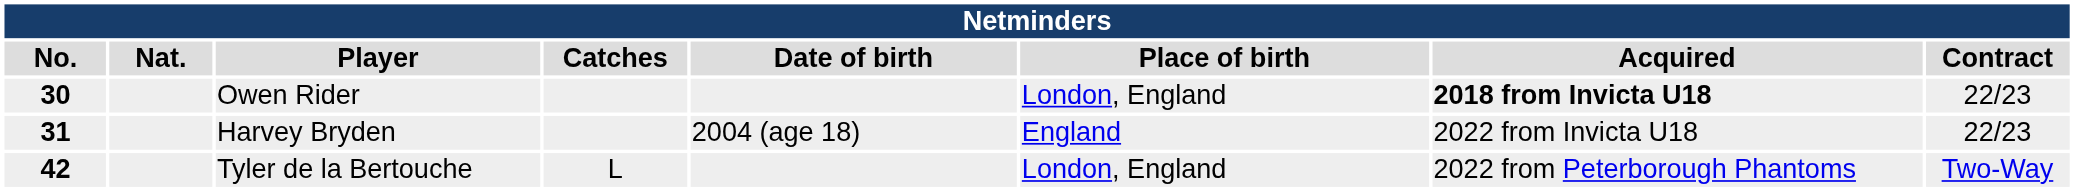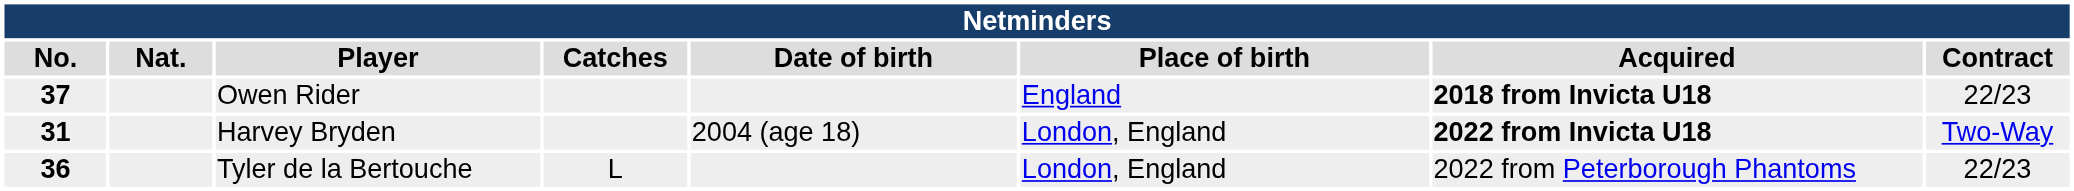(55, 95) 30 -> (55, 95) 37
(1124, 95) London, England -> (1071, 95) England
(1071, 132) England -> (1124, 132) London, England
(1566, 132) normal -> (1573, 132) bold
(1997, 132) 22/23 -> (1997, 132) Two-Way
(55, 169) 42 -> (55, 169) 36
(1997, 169) Two-Way -> (1997, 169) 22/23
